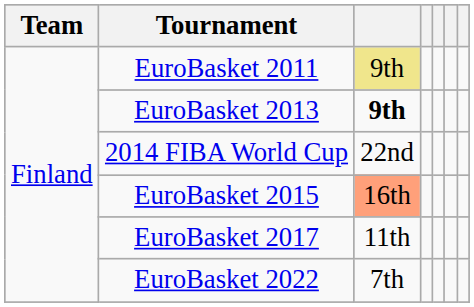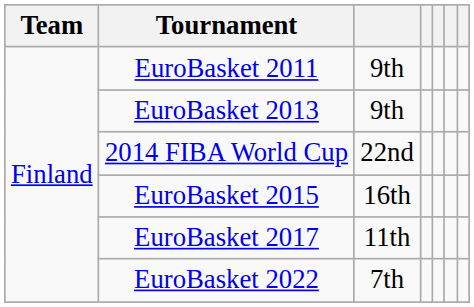(387, 68) khaki background -> (387, 68) no background
(387, 110) bold -> (387, 110) normal
(387, 195) lightsalmon background -> (387, 195) no background
